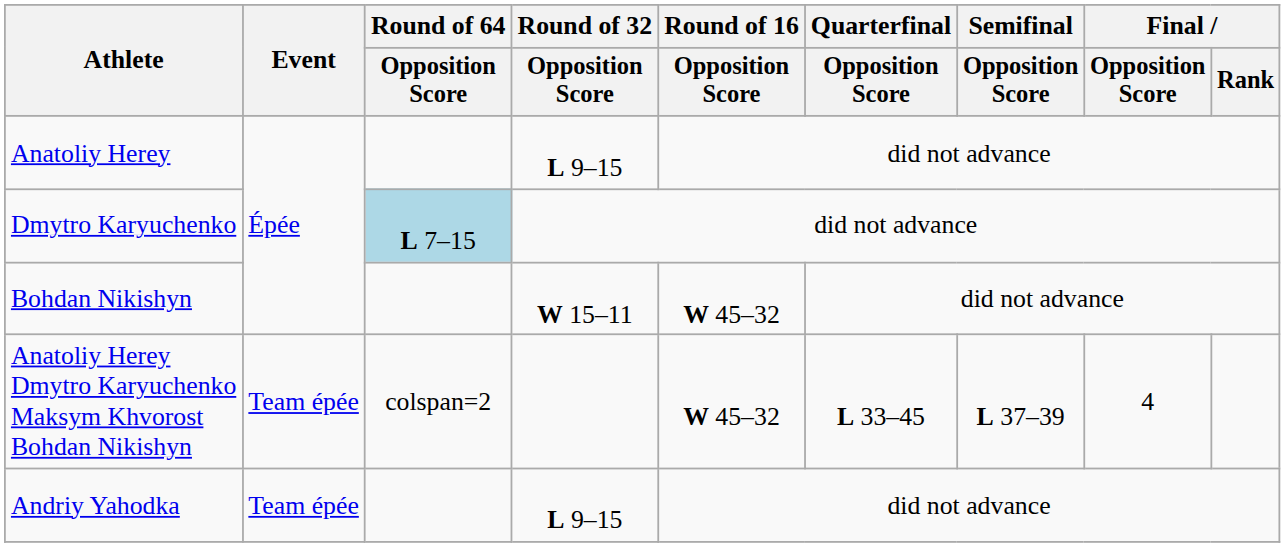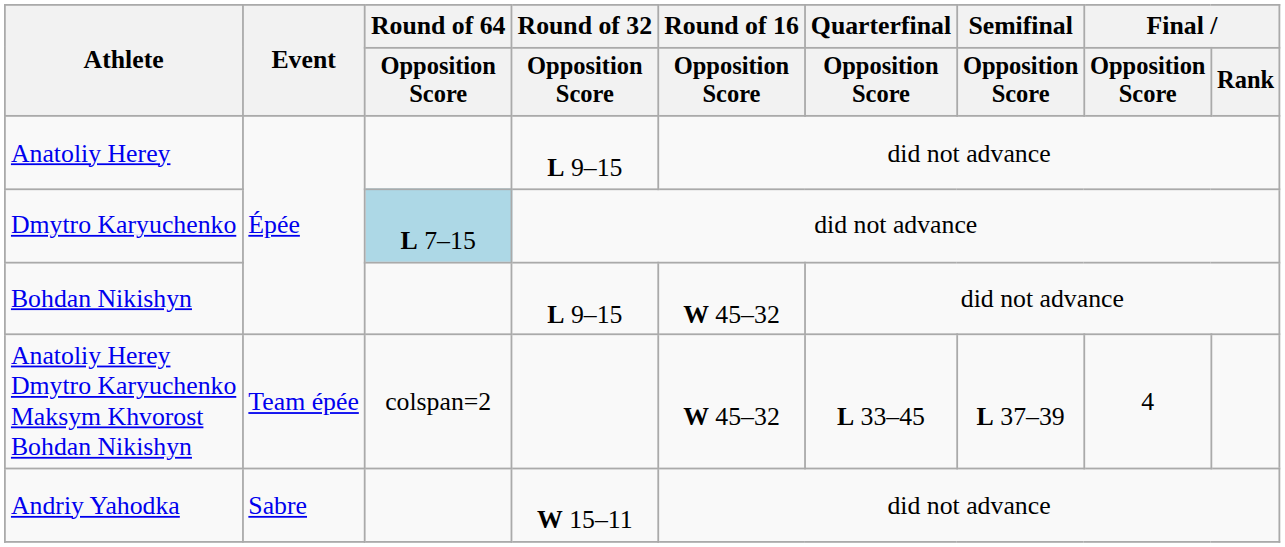(585, 313) W 15–11 -> (585, 313) L 9–15
(304, 505) Team épée -> (278, 505) Sabre
(585, 520) L 9–15 -> (585, 520) W 15–11
